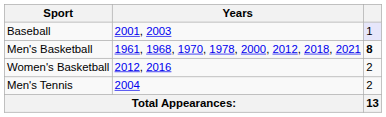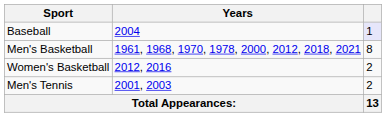(143, 31) 2001, 2003 -> (127, 31) 2004
(369, 49) bold -> (369, 49) normal
(127, 85) 2004 -> (143, 85) 2001, 2003
